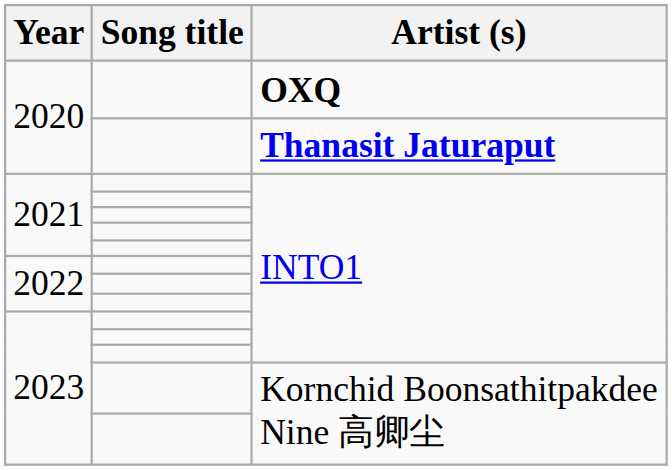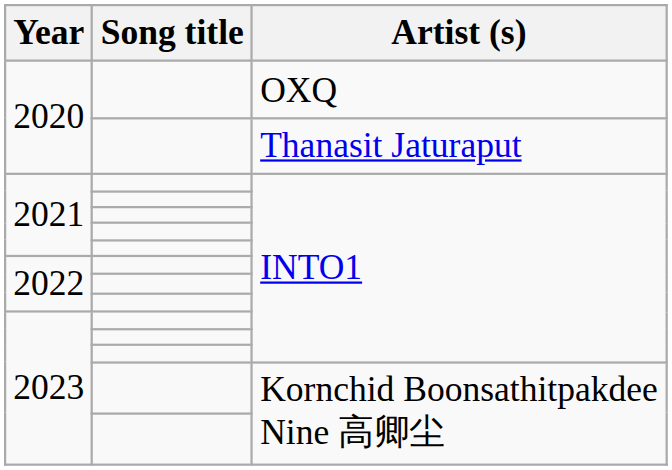(301, 88) bold -> (299, 88) normal
(408, 145) bold -> (391, 145) normal
